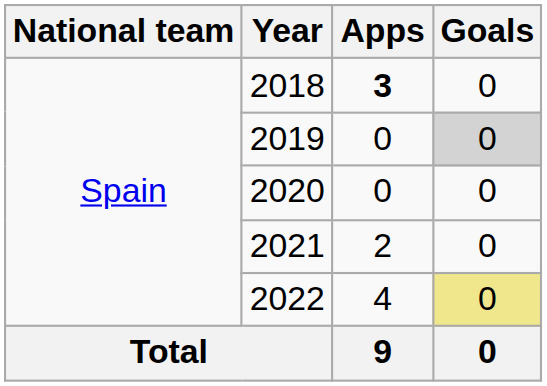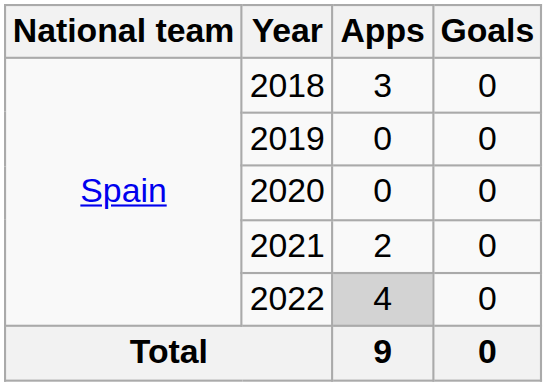(383, 84) bold -> (383, 84) normal
(487, 138) lightgrey background -> (487, 138) no background
(383, 298) no background -> (383, 298) lightgrey background
(487, 298) khaki background -> (487, 298) no background
